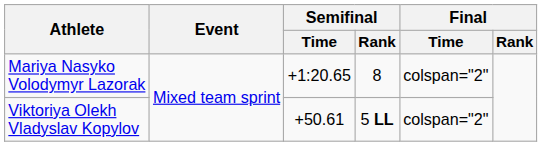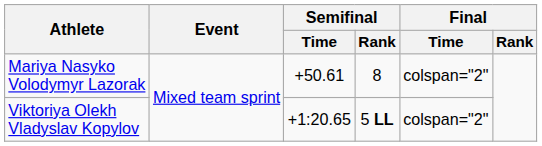(319, 76) +1:20.65 -> (319, 76) +50.61
(319, 120) +50.61 -> (319, 120) +1:20.65
